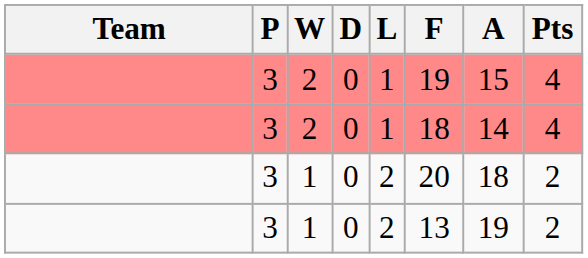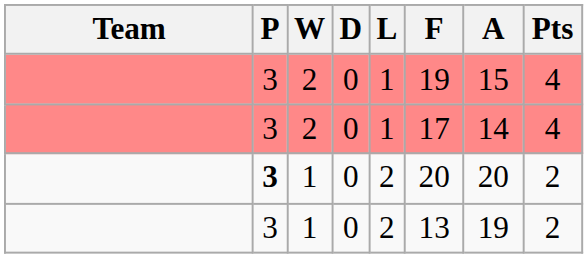(434, 128) 18 -> (434, 128) 17
(270, 177) normal -> (270, 177) bold
(493, 177) 18 -> (493, 177) 20
